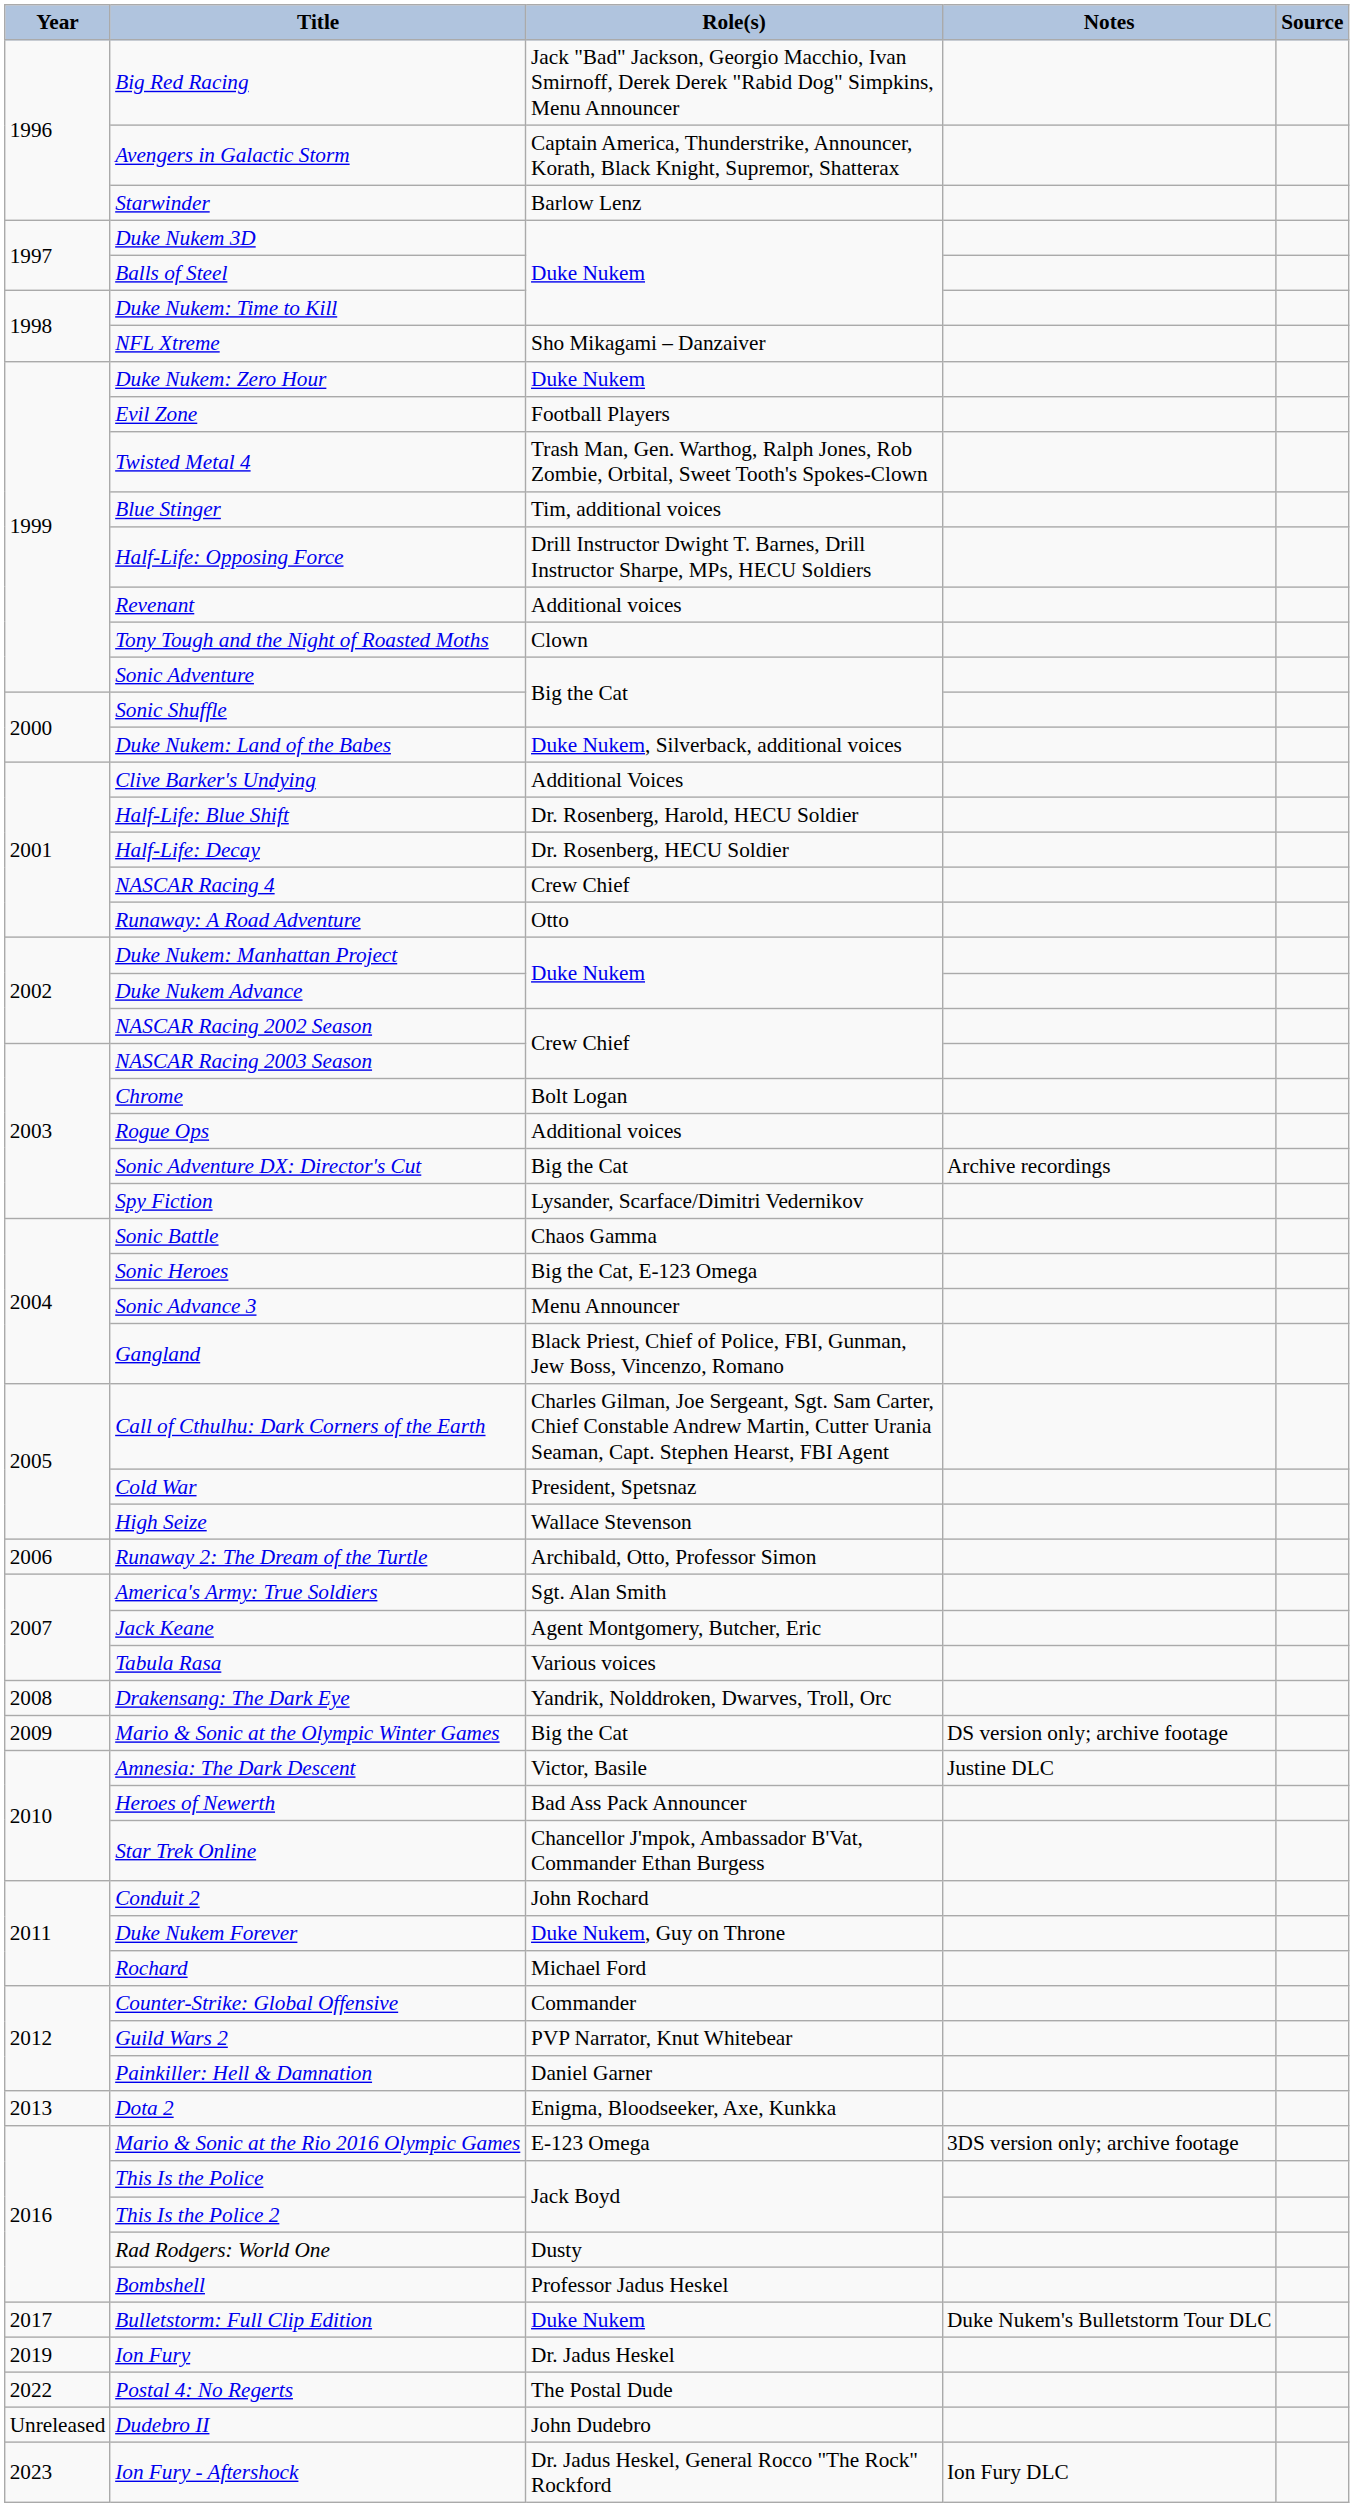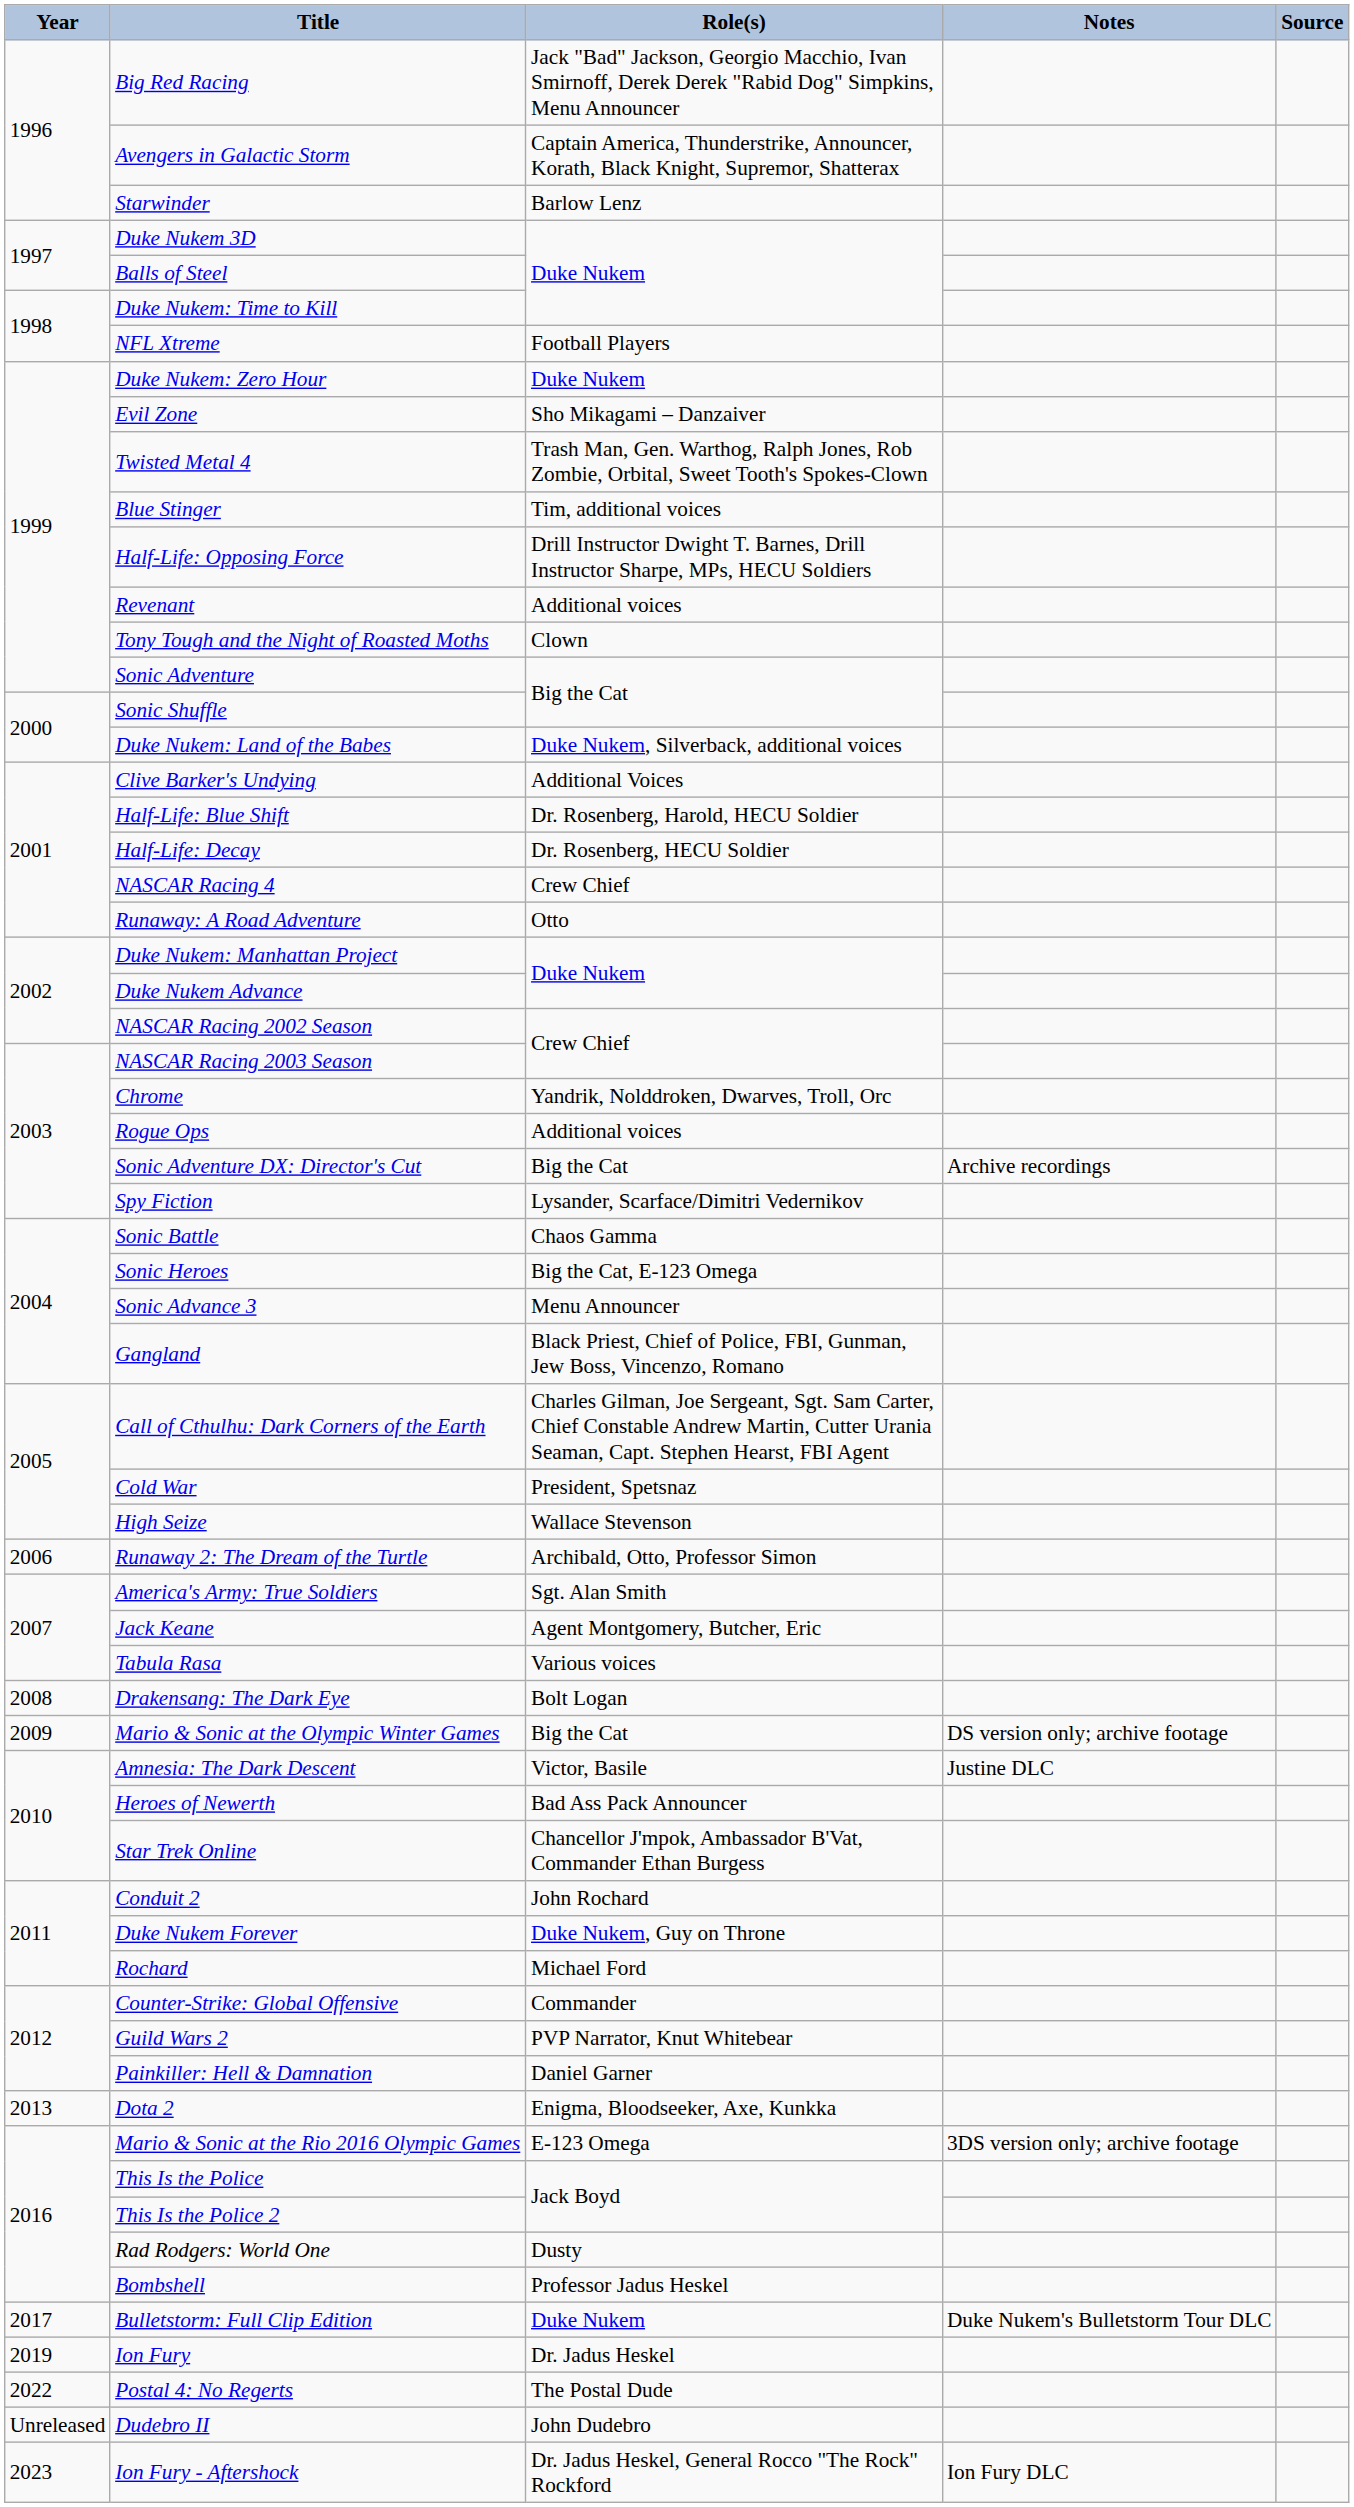(648, 343) Sho Mikagami – Danzaiver -> (600, 343) Football Players
(600, 413) Football Players -> (648, 413) Sho Mikagami – Danzaiver
(579, 1095) Bolt Logan -> (711, 1095) Yandrik, Nolddroken, Dwarves, Troll, Orc
(711, 1697) Yandrik, Nolddroken, Dwarves, Troll, Orc -> (579, 1697) Bolt Logan
